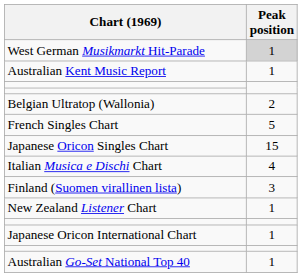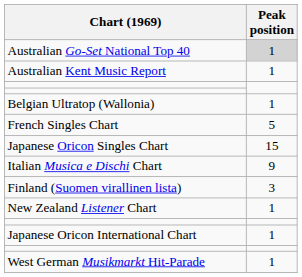(106, 50) West German Musikmarkt Hit-Parade -> (99, 50) Australian Go-Set National Top 40
(272, 104) 2 -> (272, 104) 1
(272, 166) 4 -> (272, 166) 9
(99, 261) Australian Go-Set National Top 40 -> (106, 261) West German Musikmarkt Hit-Parade
